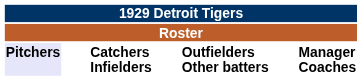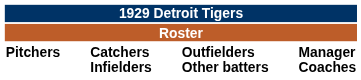(33, 52) lavender background -> (33, 52) no background
